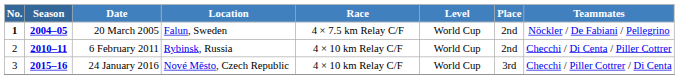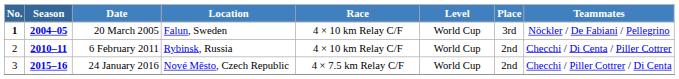(358, 31) 4 × 7.5 km Relay C/F -> (358, 31) 4 × 10 km Relay C/F
(509, 31) 2nd -> (509, 31) 3rd
(358, 66) 4 × 10 km Relay C/F -> (358, 66) 4 × 7.5 km Relay C/F
(509, 66) 3rd -> (509, 66) 2nd
